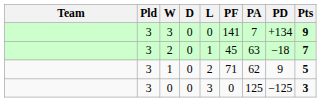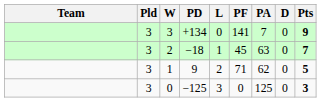columns swapped: (190, 13) <-> (280, 13)
